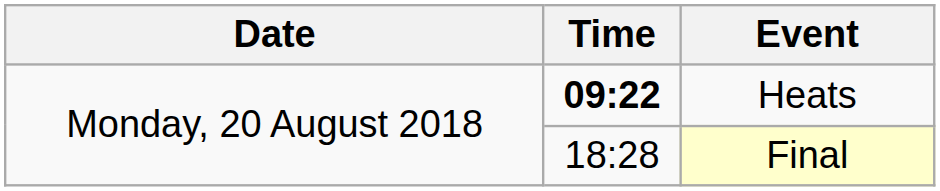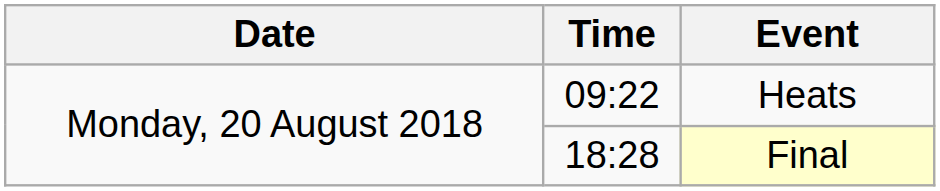(612, 94) bold -> (612, 94) normal
